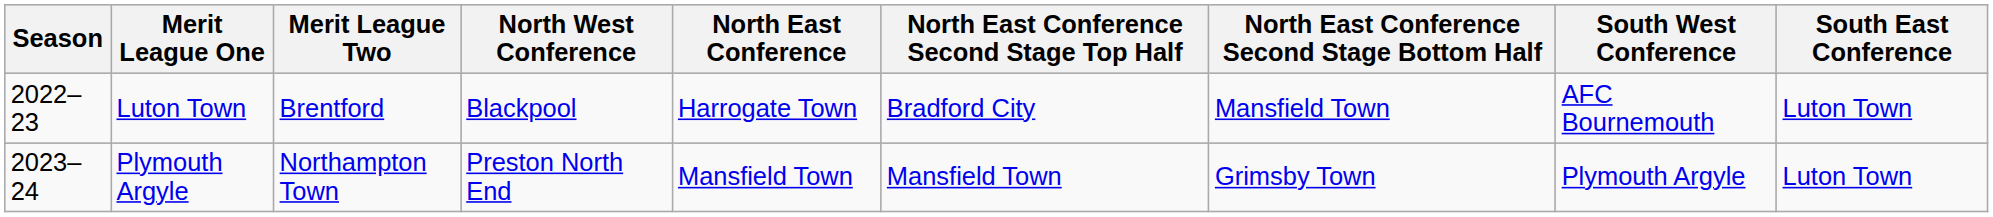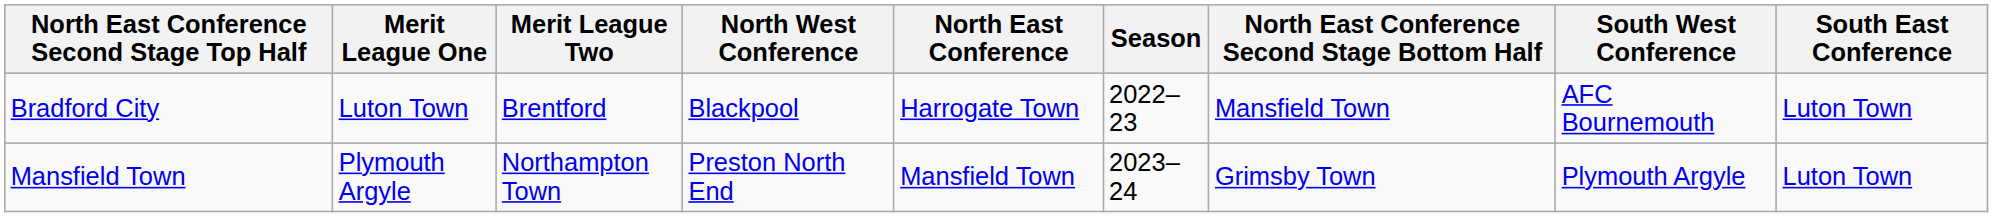columns swapped: (58, 38) <-> (1045, 38)
